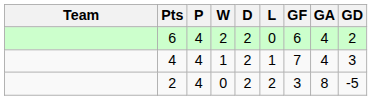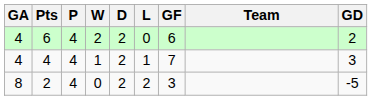columns swapped: (81, 15) <-> (324, 15)
